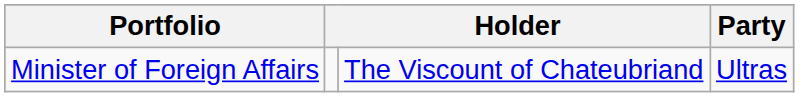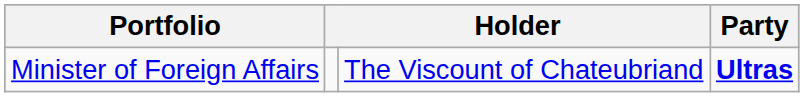(752, 69) normal -> (755, 69) bold
